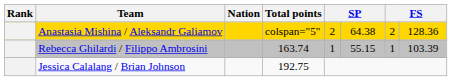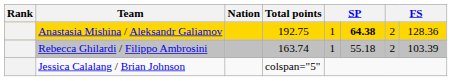(293, 31) colspan="5" -> (293, 31) 192.75
(332, 31) 2 -> (332, 31) 1
(363, 31) normal -> (363, 31) bold
(363, 48) 55.15 -> (363, 48) 55.18
(392, 48) 1 -> (392, 48) 2
(293, 66) 192.75 -> (293, 66) colspan="5"
